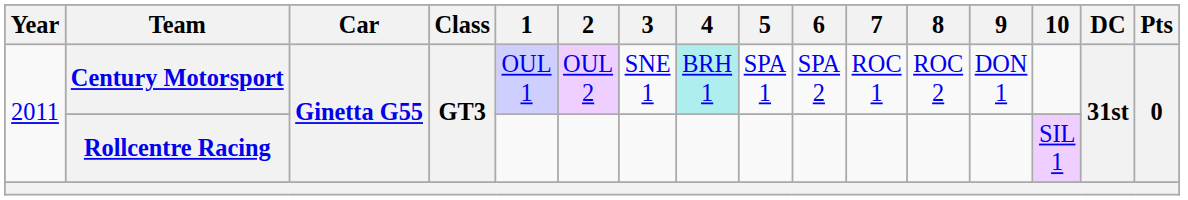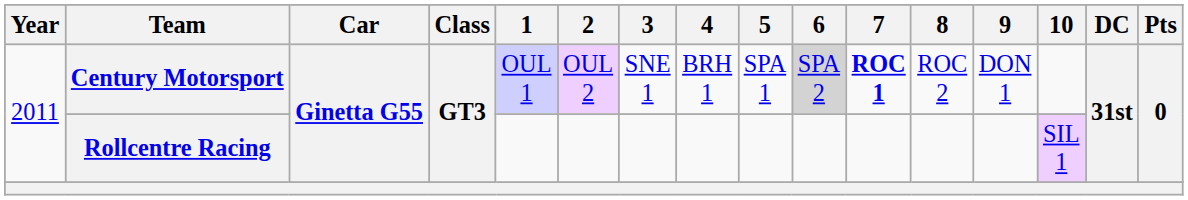(707, 78) paleturquoise background -> (707, 78) no background
(819, 78) no background -> (819, 78) lightgrey background
(877, 78) normal -> (879, 78) bold
